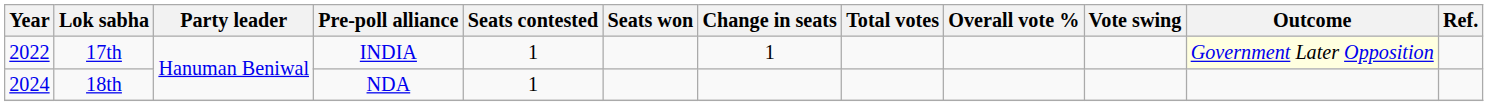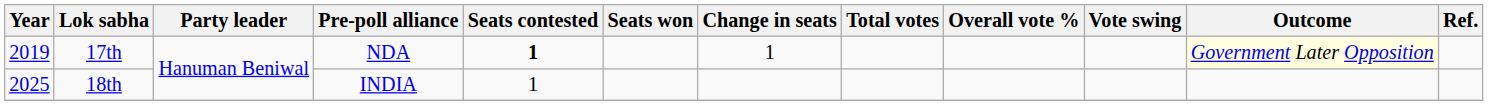(29, 52) 2022 -> (29, 52) 2019
(388, 52) INDIA -> (388, 52) NDA
(533, 52) normal -> (533, 52) bold
(29, 84) 2024 -> (29, 84) 2025
(388, 84) NDA -> (388, 84) INDIA
